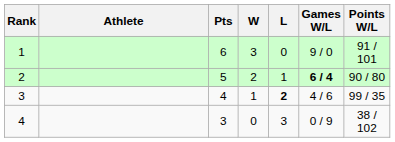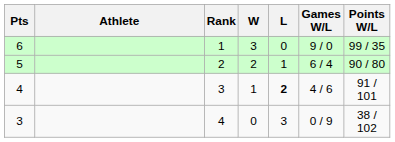columns swapped: (22, 21) <-> (223, 21)
(367, 52) 91 / 101 -> (367, 46) 99 / 35
(321, 78) bold -> (321, 65) normal
(367, 96) 99 / 35 -> (367, 90) 91 / 101
